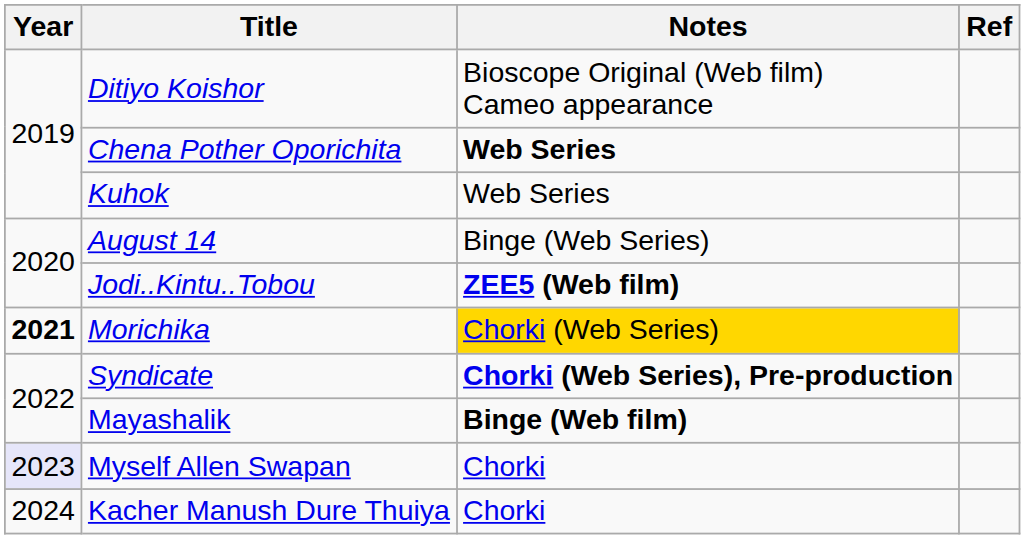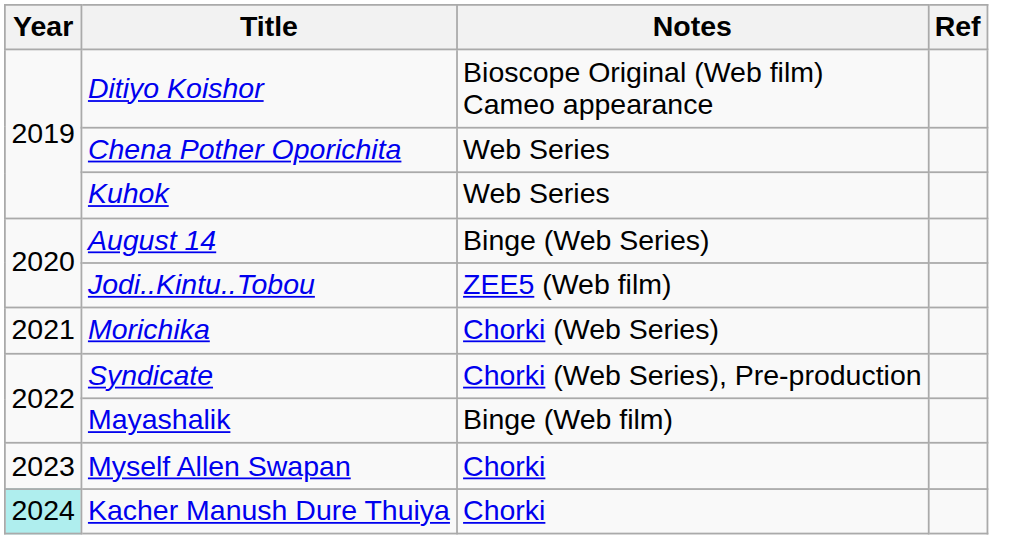(540, 149) bold -> (536, 149) normal
(571, 284) bold -> (567, 284) normal
(43, 330) bold -> (43, 330) normal
(591, 330) gold background -> (591, 330) no background
(708, 375) bold -> (692, 375) normal
(575, 420) bold -> (568, 420) normal
(43, 465) lavender background -> (43, 465) no background
(43, 510) no background -> (43, 510) paleturquoise background
